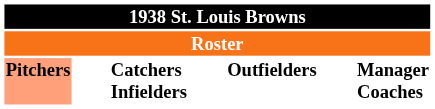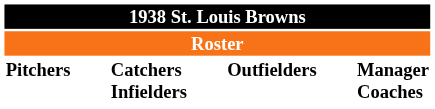(38, 70) lightsalmon background -> (38, 70) no background
